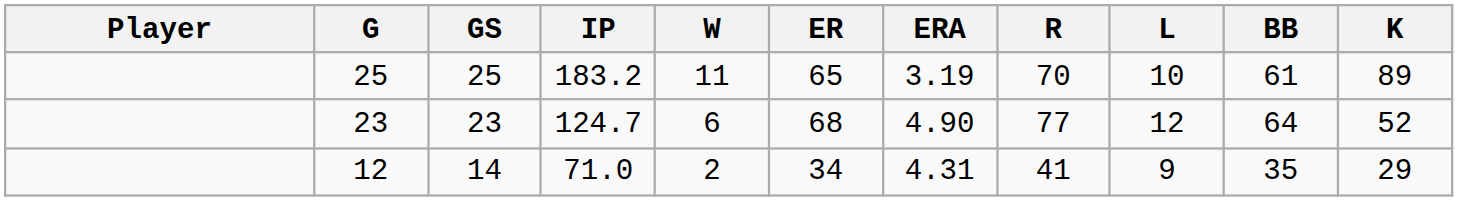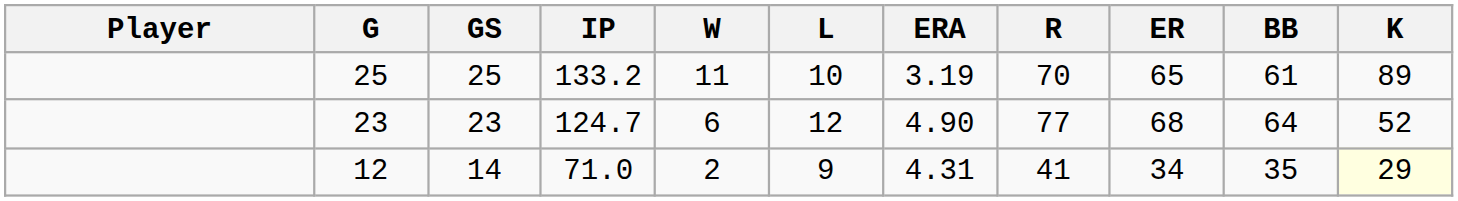columns swapped: (1167, 29) <-> (826, 29)
(598, 76) 183.2 -> (598, 76) 133.2
(1395, 171) no background -> (1395, 171) lightyellow background
